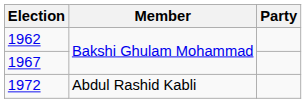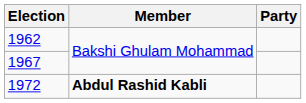(134, 86) normal -> (139, 86) bold
